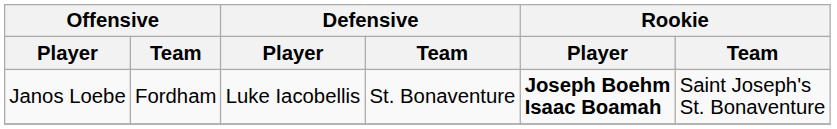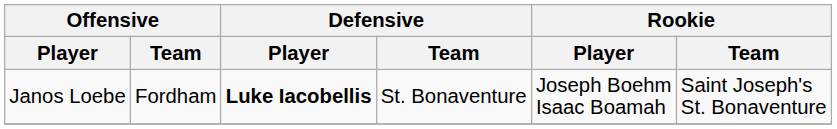(293, 96) normal -> (299, 96) bold
(597, 96) bold -> (604, 96) normal
